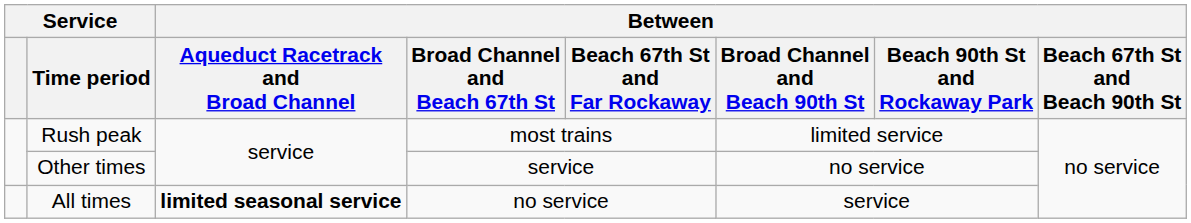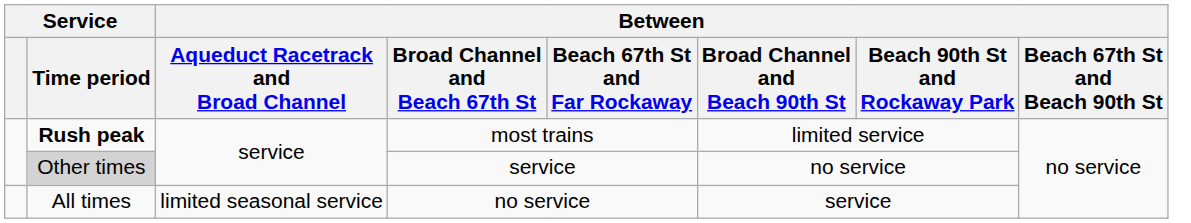(91, 134) normal -> (91, 134) bold
(91, 168) no background -> (91, 168) lightgrey background
(281, 201) bold -> (272, 201) normal
